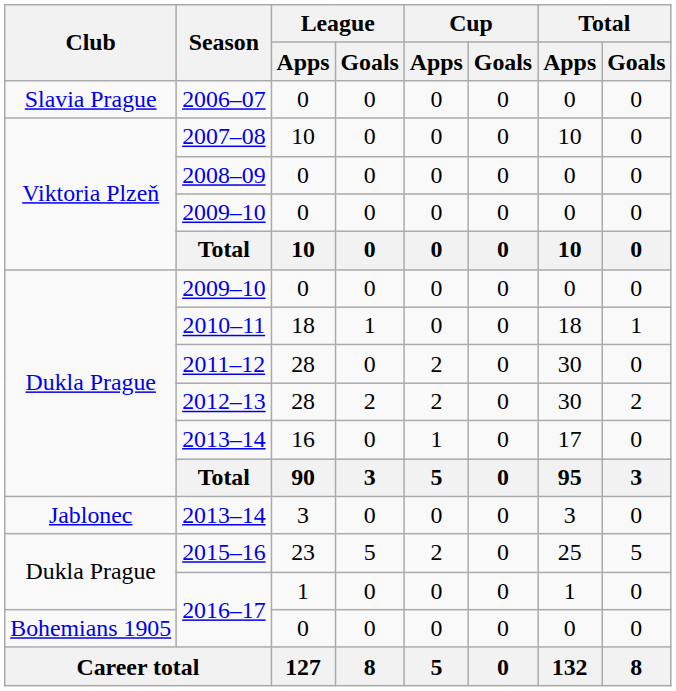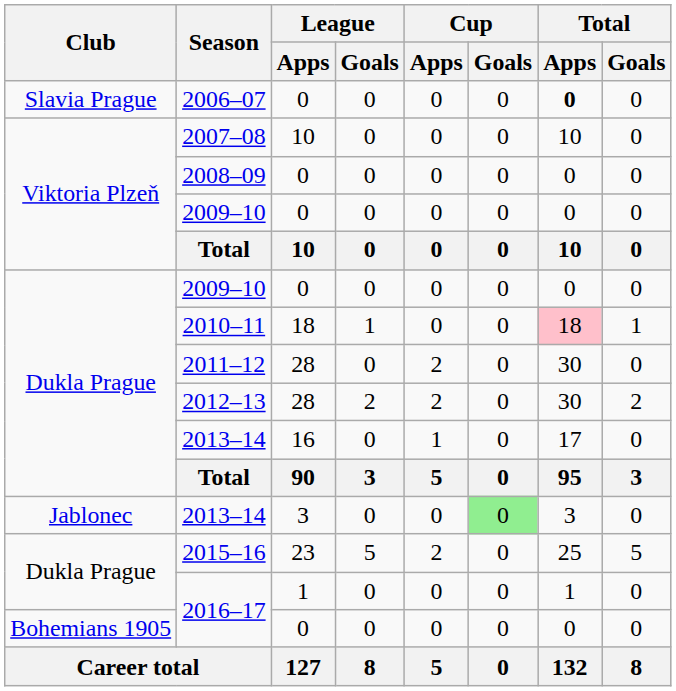(570, 99) normal -> (570, 99) bold
(570, 325) no background -> (570, 325) pink background
(503, 514) no background -> (503, 514) lightgreen background
